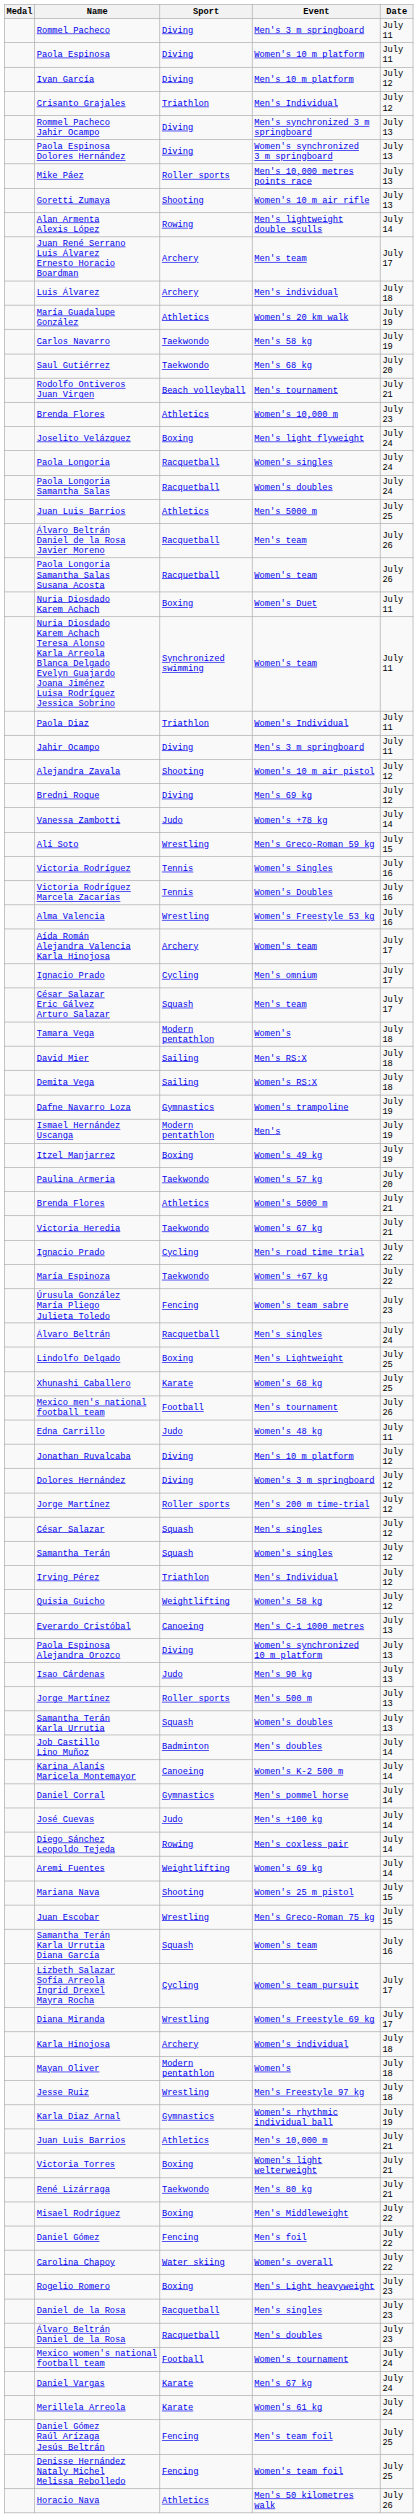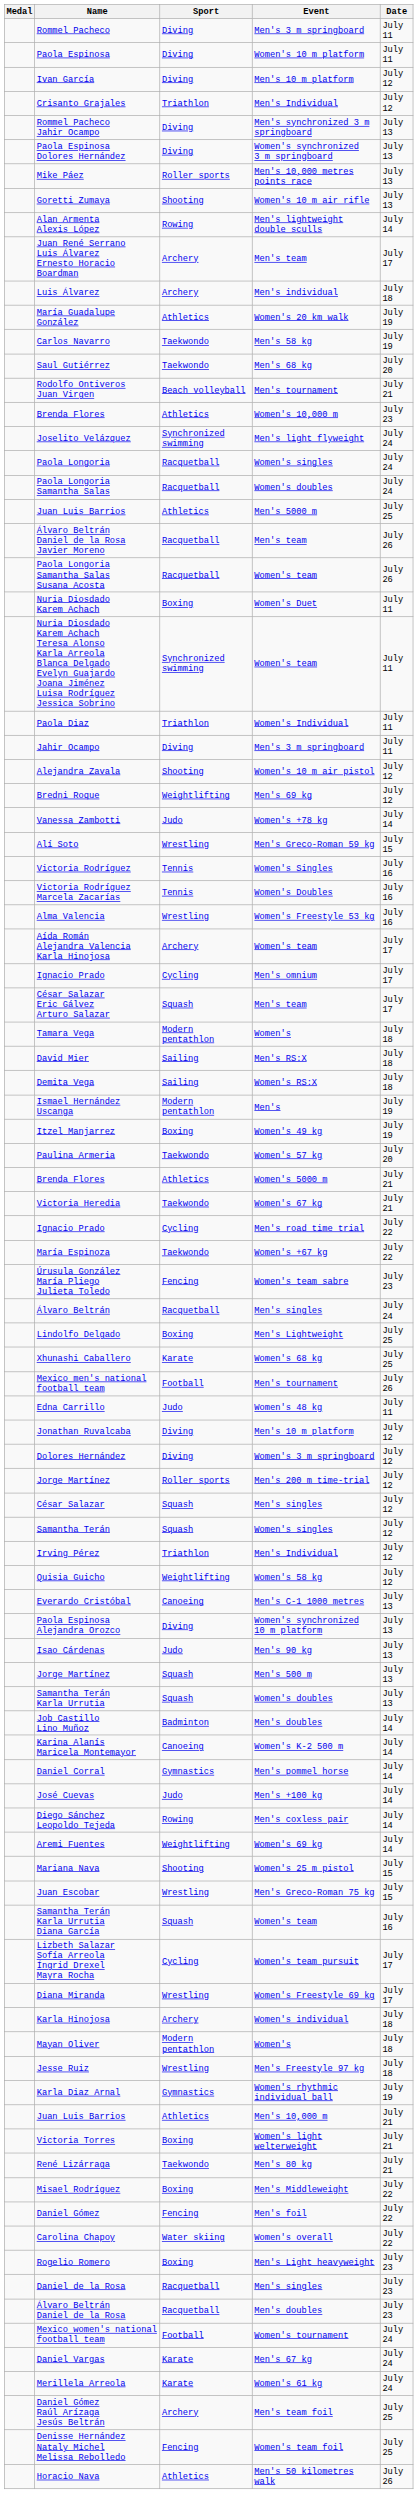(178, 439) Boxing -> (193, 439) Synchronized swimming
(178, 796) Diving -> (196, 796) Weightlifting
- row: (84, 1107)
(196, 1699) Roller sports -> (178, 1675) Squash
(180, 2437) Fencing -> (180, 2413) Archery
